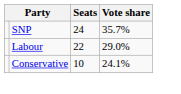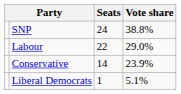(116, 30) 35.7% -> (139, 30) 38.8%
(79, 64) 10 -> (102, 64) 14
(116, 64) 24.1% -> (139, 64) 23.9%
+ row: (52, 81)
